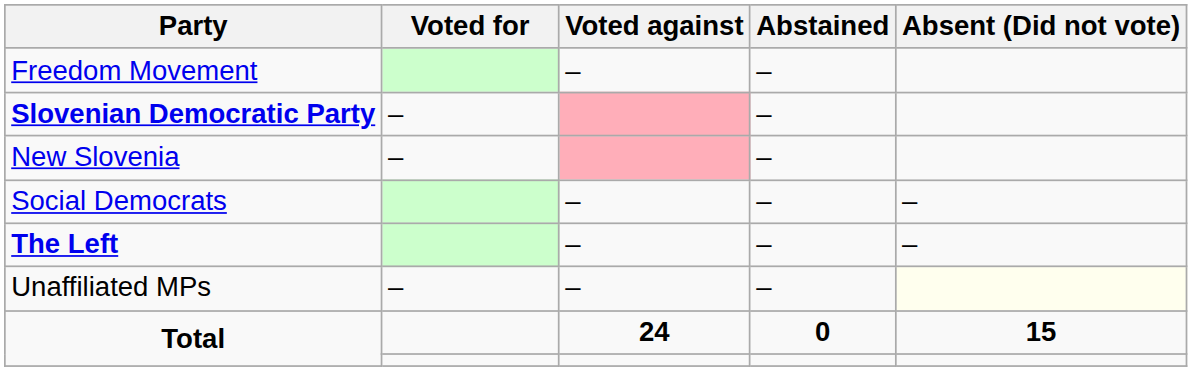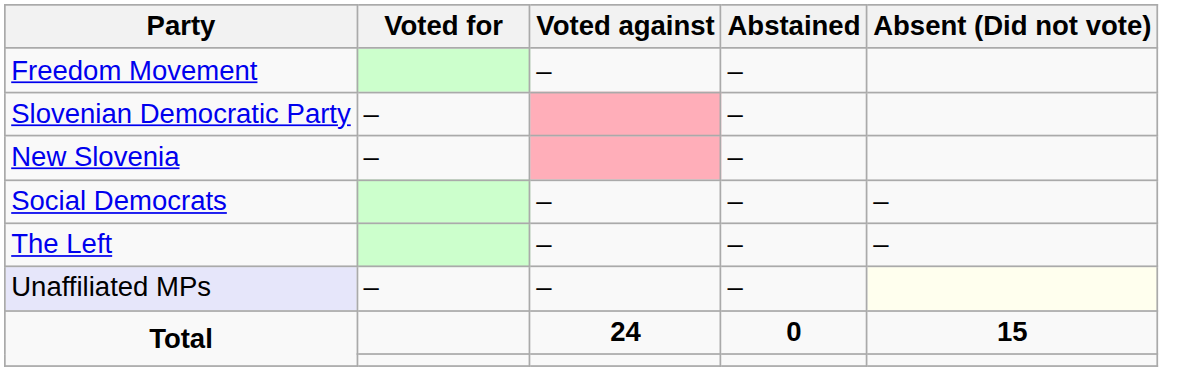(193, 113) bold -> (181, 113) normal
(65, 244) bold -> (62, 244) normal
(111, 288) no background -> (111, 288) lavender background
